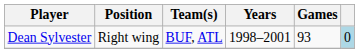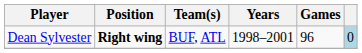(128, 37) normal -> (130, 37) bold
(304, 37) 93 -> (307, 37) 96
